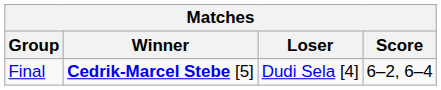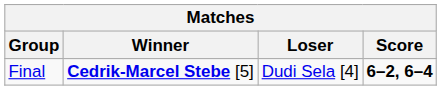(400, 71) normal -> (400, 71) bold
